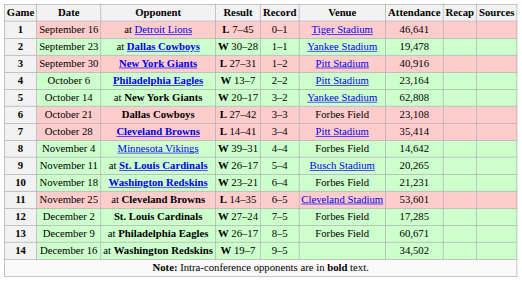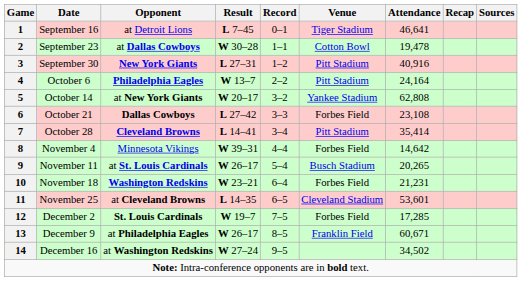(342, 47) Yankee Stadium -> (342, 47) Cotton Bowl
(414, 81) 23,164 -> (414, 81) 24,164
(238, 217) W 27–24 -> (238, 217) W 19–7
(342, 234) Forbes Field -> (342, 234) Franklin Field
(238, 251) W 19–7 -> (238, 251) W 27–24
